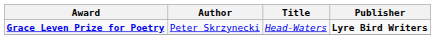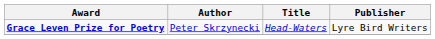(380, 27) bold -> (380, 27) normal
